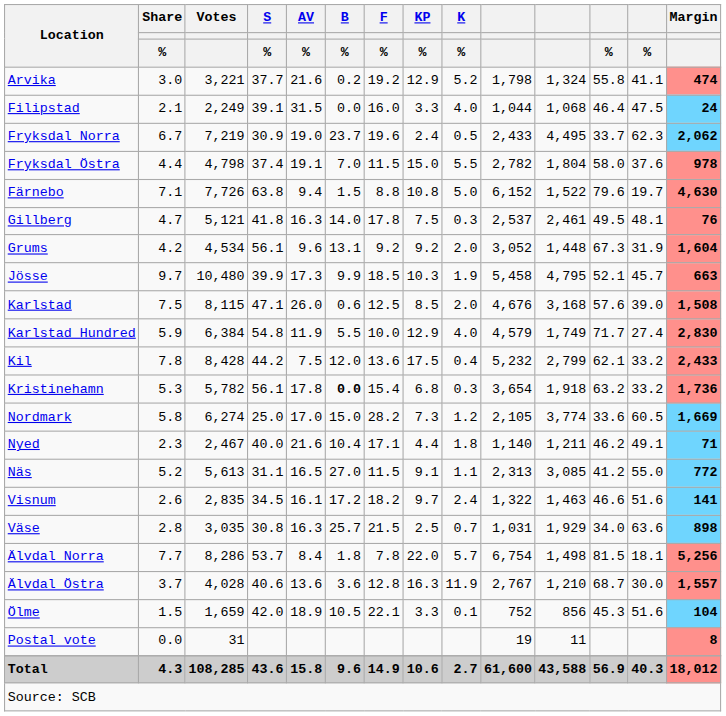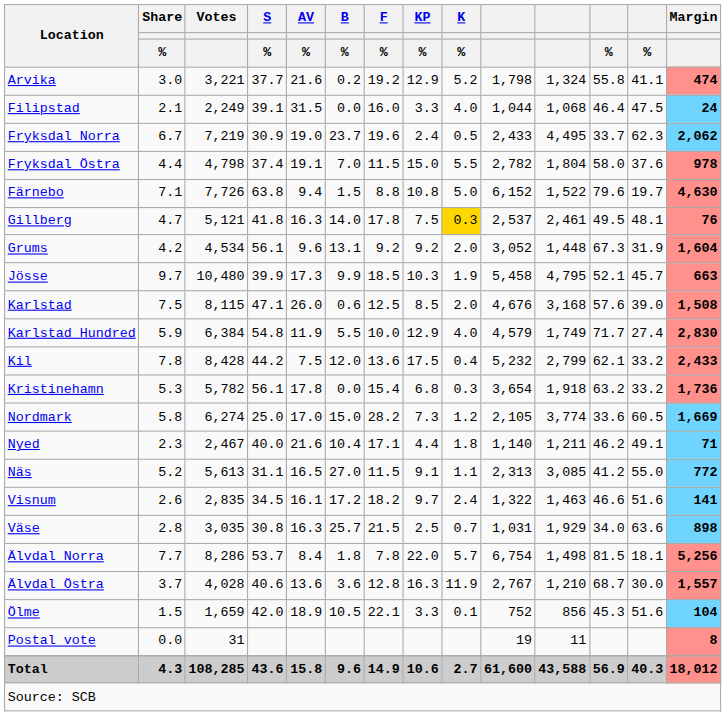(465, 221) no background -> (465, 221) gold background
(349, 389) bold -> (349, 389) normal
